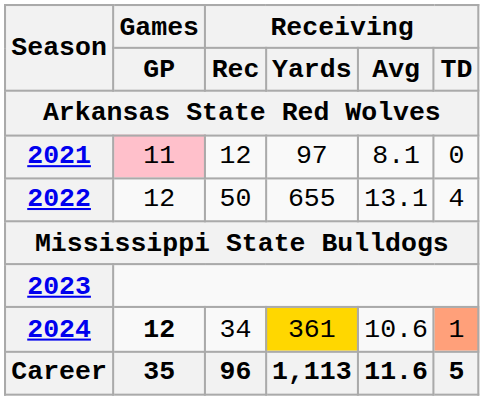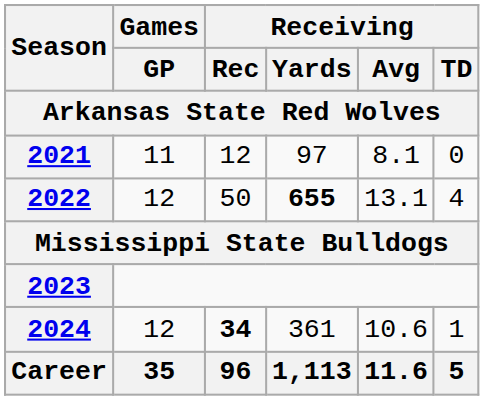(159, 156) pink background -> (159, 156) no background
(312, 200) normal -> (312, 200) bold
(159, 329) bold -> (159, 329) normal
(236, 329) normal -> (236, 329) bold
(312, 329) gold background -> (312, 329) no background
(456, 329) lightsalmon background -> (456, 329) no background
